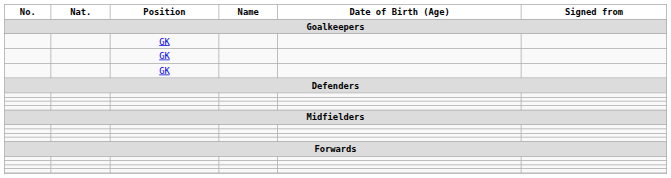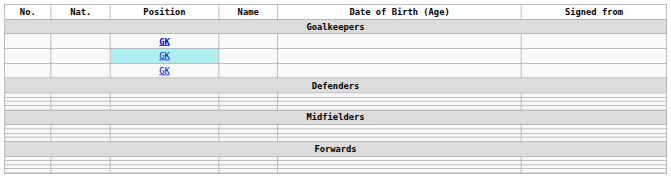(164, 41) normal -> (164, 41) bold
(164, 56) no background -> (164, 56) paleturquoise background
